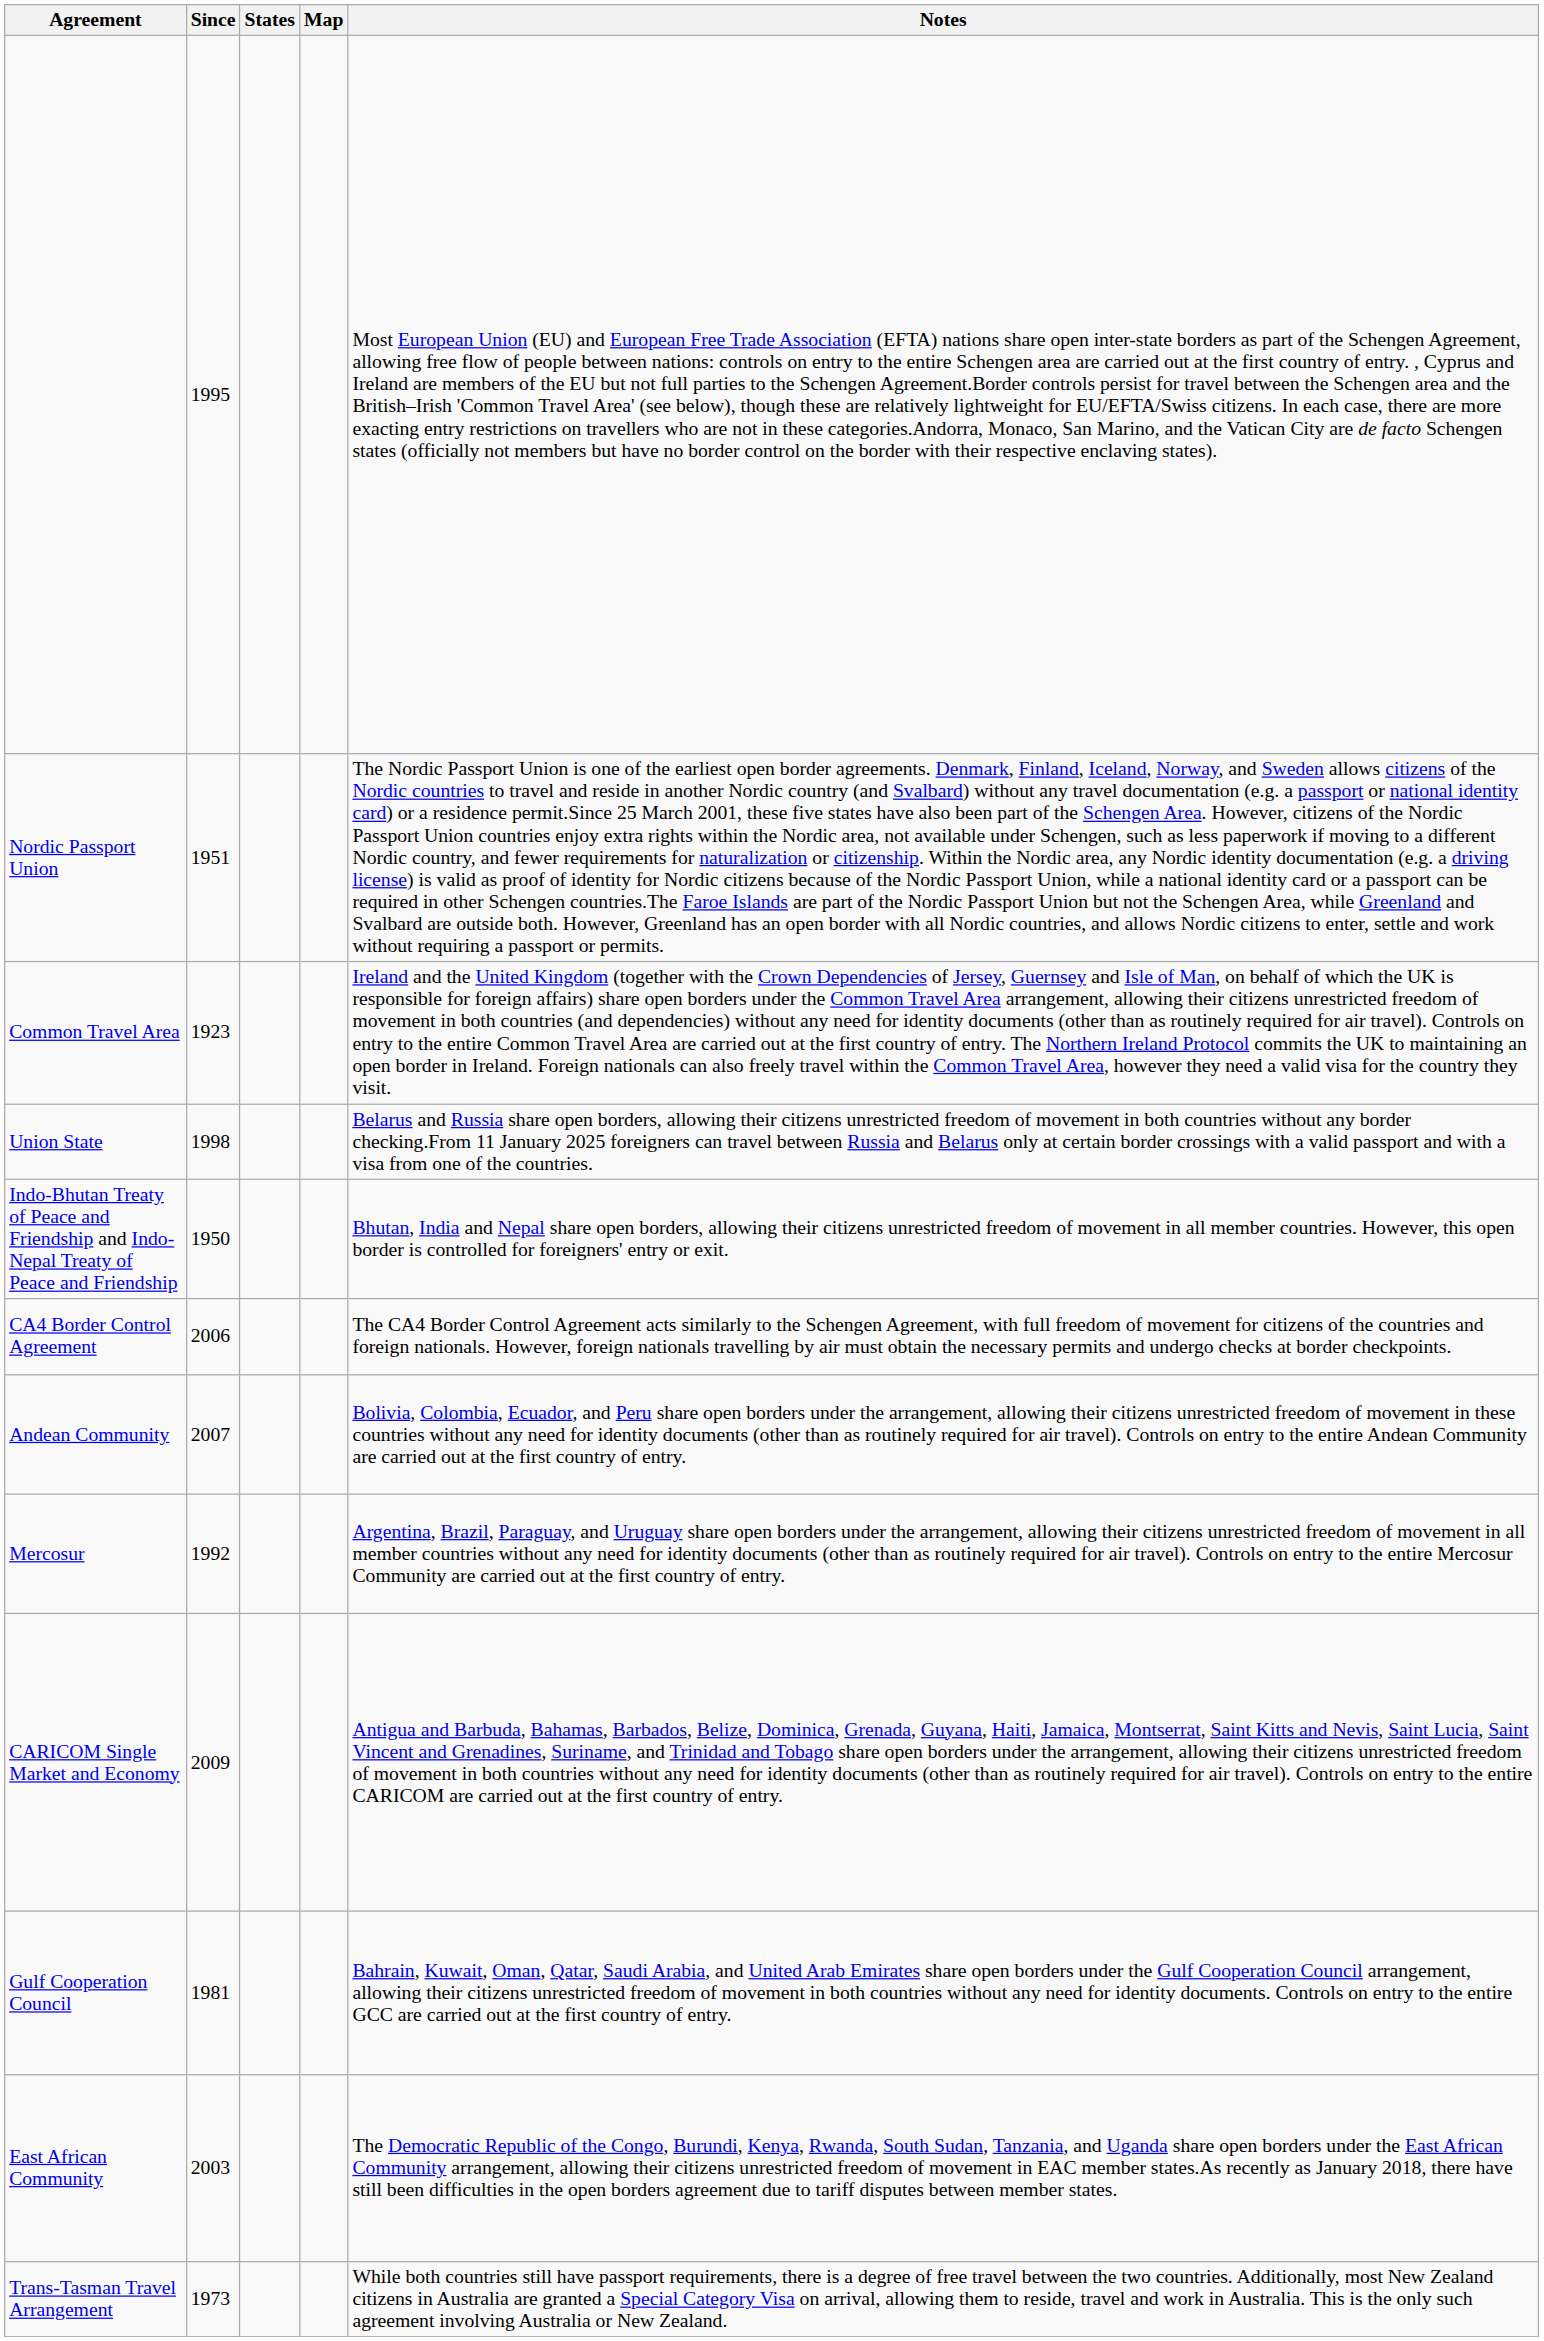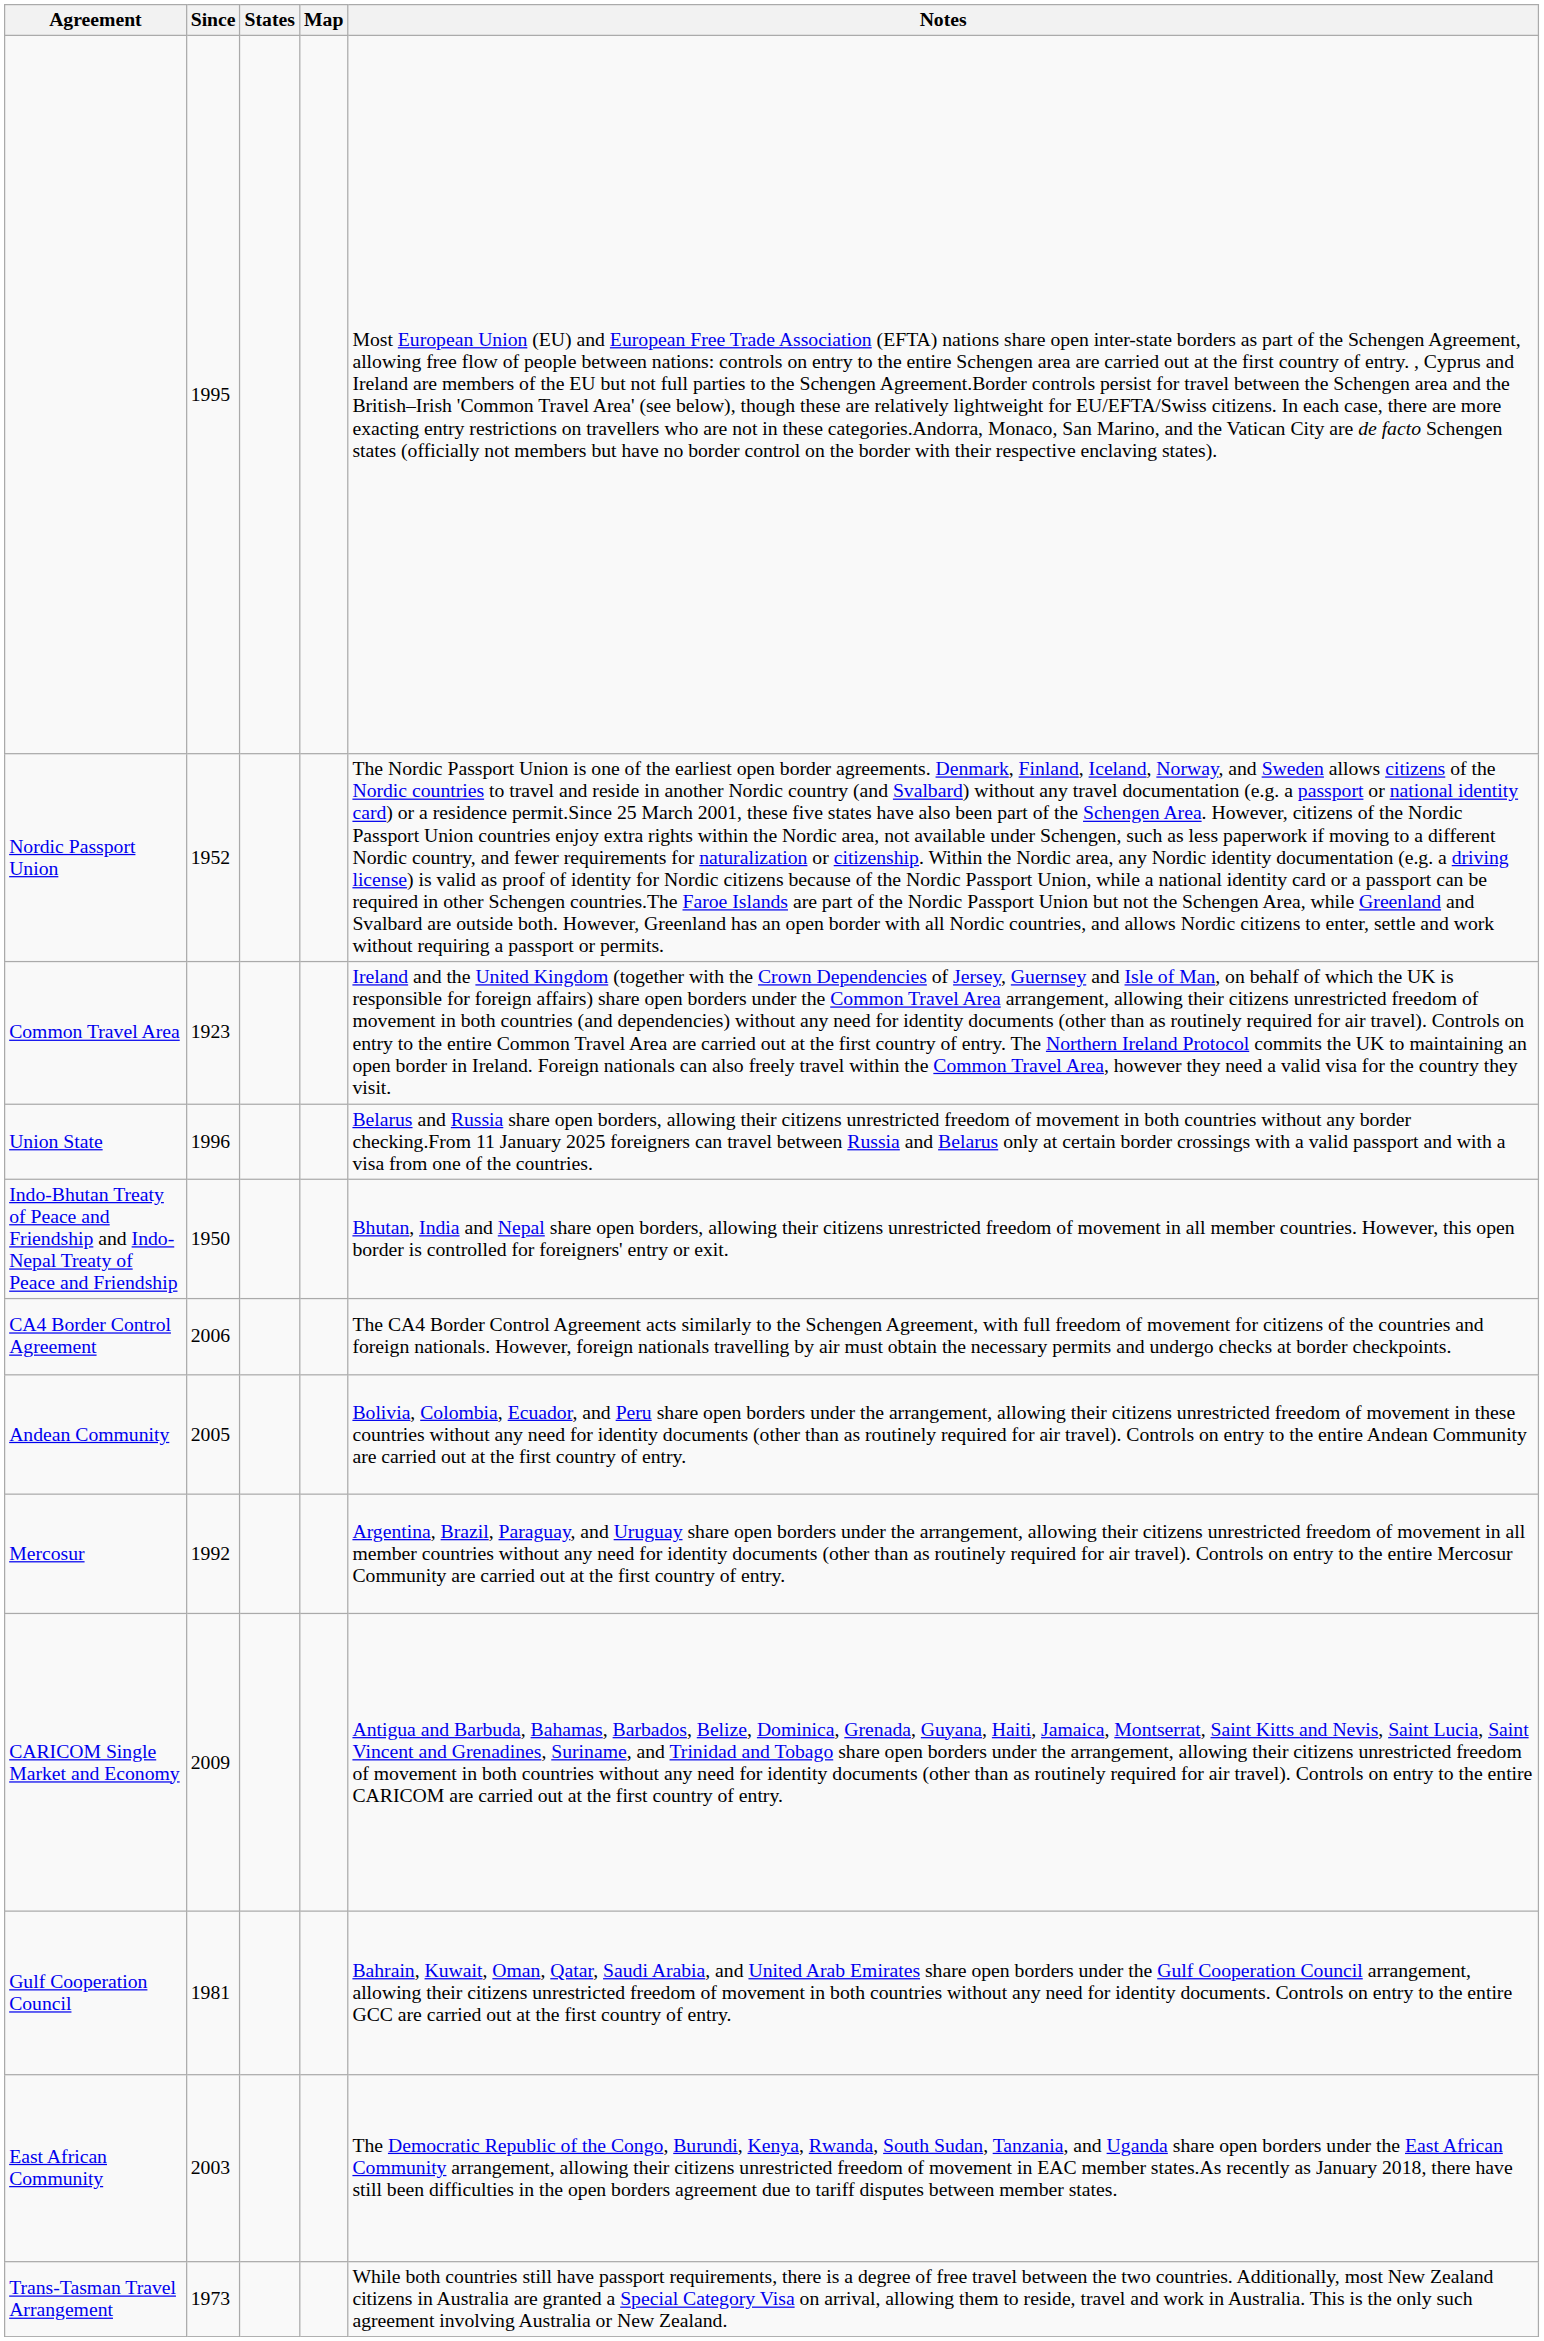(210, 857) 1951 -> (210, 857) 1952
(210, 1141) 1998 -> (210, 1141) 1996
(210, 1434) 2007 -> (210, 1434) 2005
